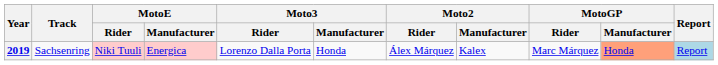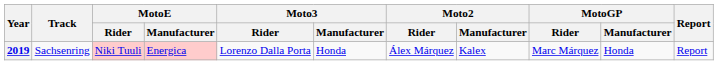(619, 51) lightsalmon background -> (619, 51) no background
(692, 51) lightblue background -> (692, 51) no background
